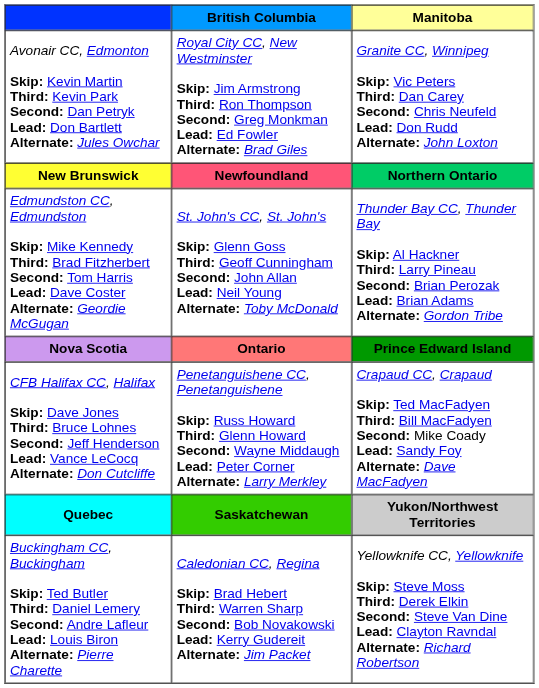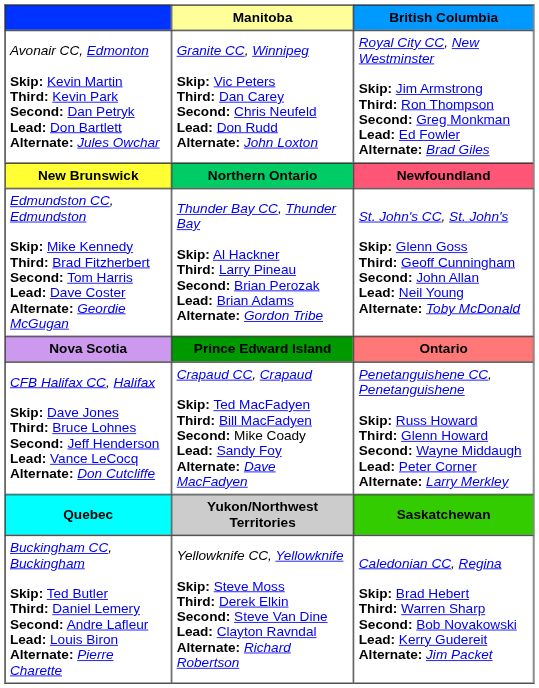columns swapped: (261, 17) <-> (442, 17)
